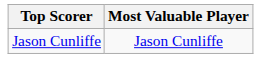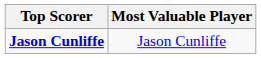(57, 41) normal -> (57, 41) bold
